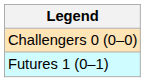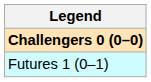(73, 39) normal -> (75, 39) bold
